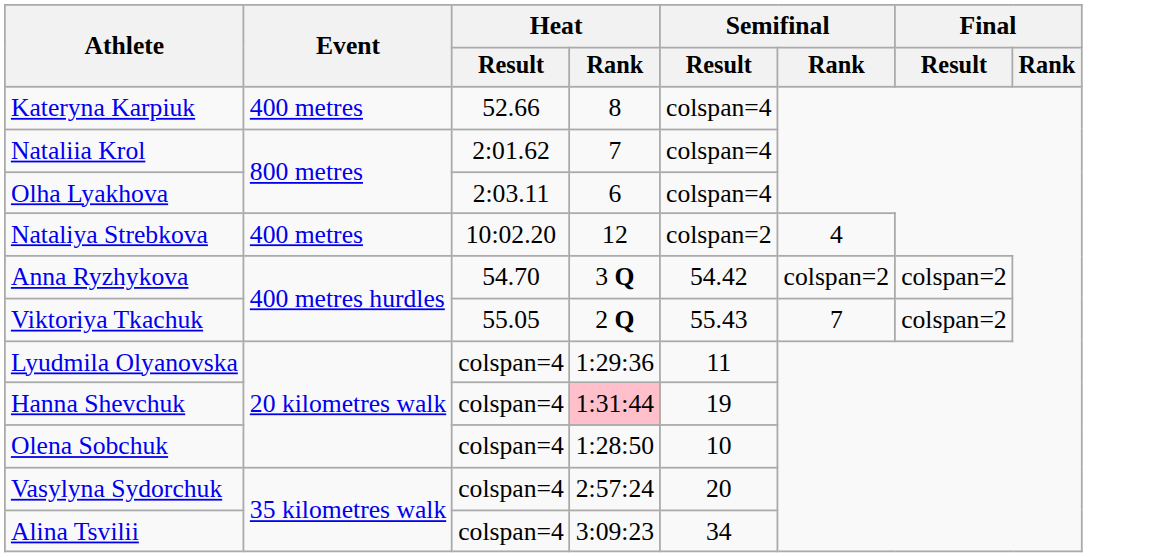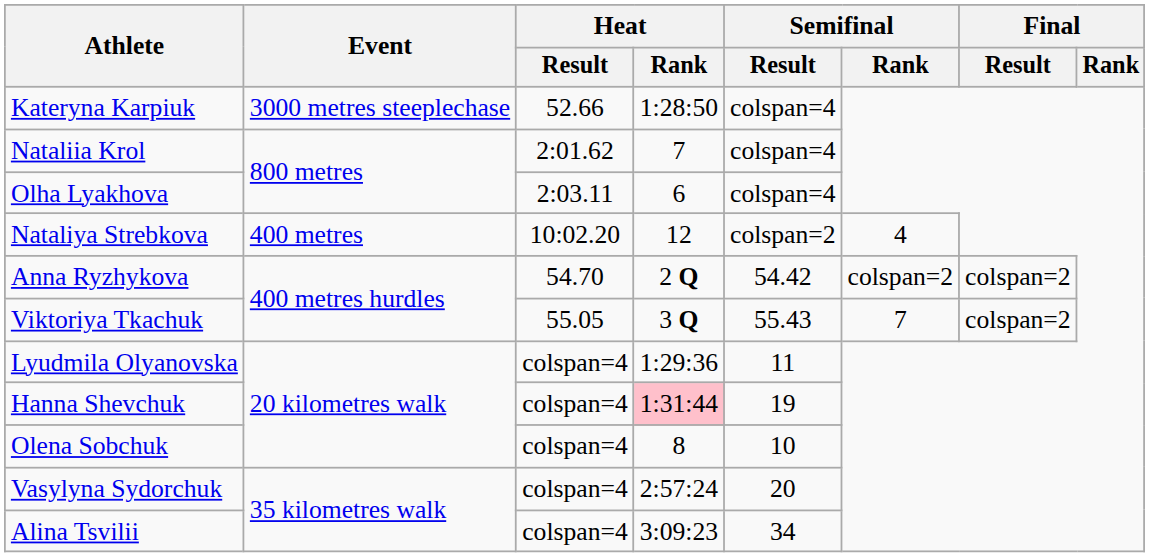(306, 108) 400 metres -> (380, 108) 3000 metres steeplechase
(615, 108) 8 -> (679, 108) 1:28:50
(615, 277) 3 Q -> (679, 277) 2 Q
(615, 319) 2 Q -> (679, 319) 3 Q
(615, 446) 1:28:50 -> (679, 446) 8
